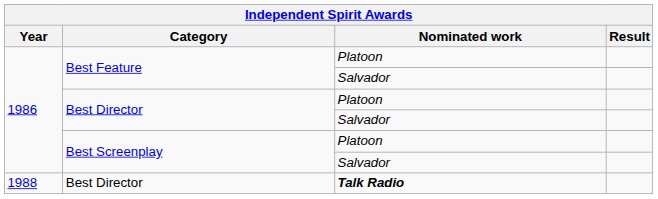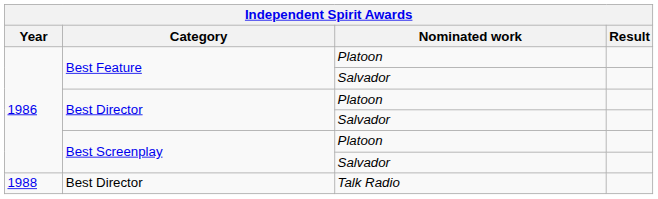(371, 183) bold -> (369, 183) normal
